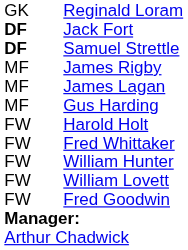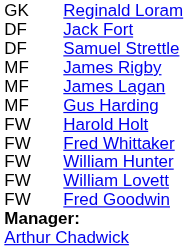(16, 29) bold -> (16, 29) normal
(16, 48) bold -> (16, 48) normal
